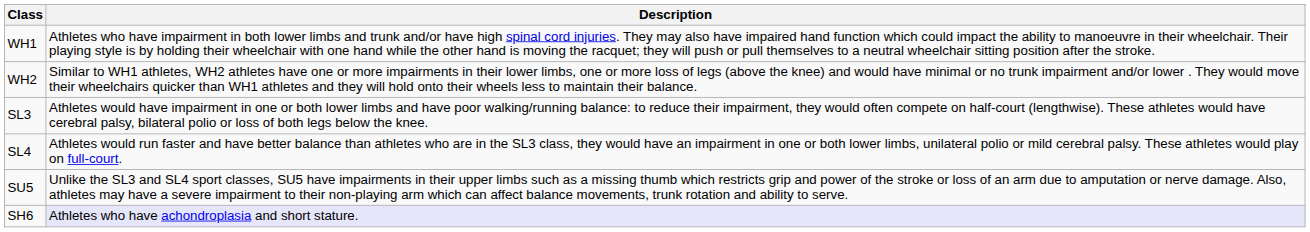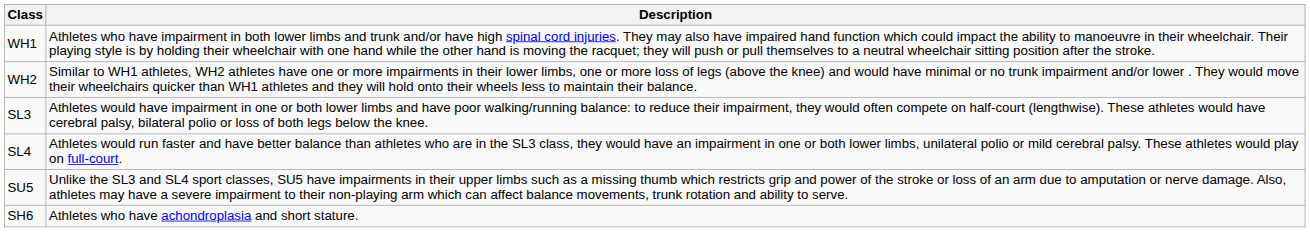(204, 216) lavender background -> (204, 216) no background
